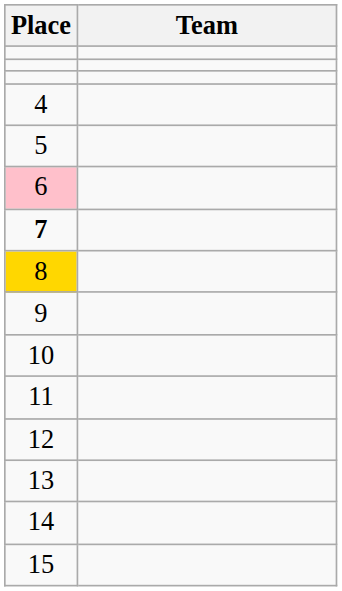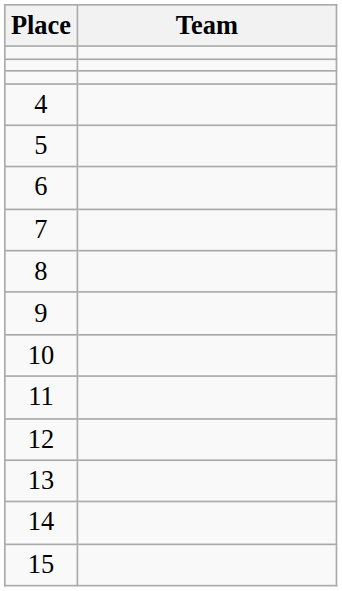(41, 187) pink background -> (41, 187) no background
(41, 229) bold -> (41, 229) normal
(41, 271) gold background -> (41, 271) no background
